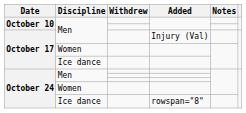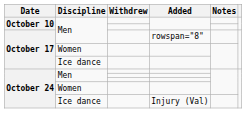(180, 37) Injury (Val) -> (177, 37) rowspan="8"
(177, 101) rowspan="8" -> (180, 101) Injury (Val)
